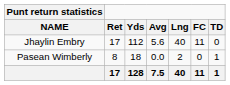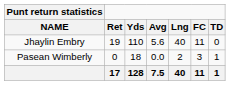(115, 42) 17 -> (115, 42) 19
(136, 42) 112 -> (136, 42) 110
(115, 57) 8 -> (115, 57) 0
(200, 57) 0 -> (200, 57) 3
